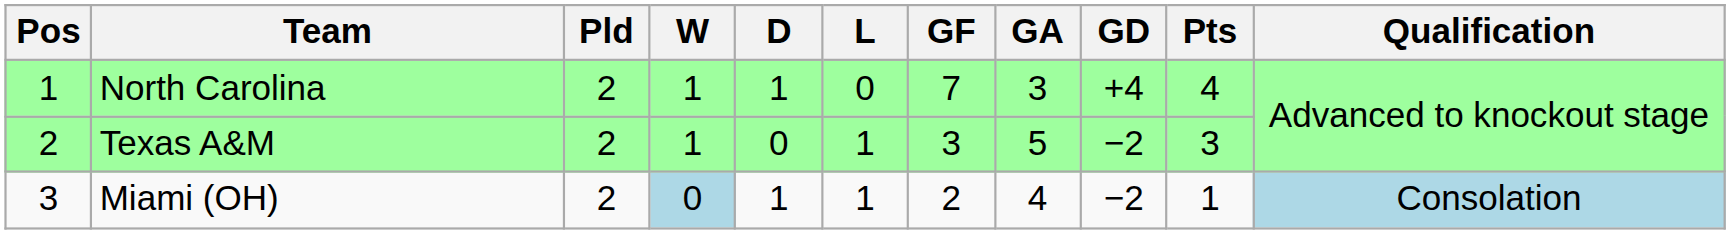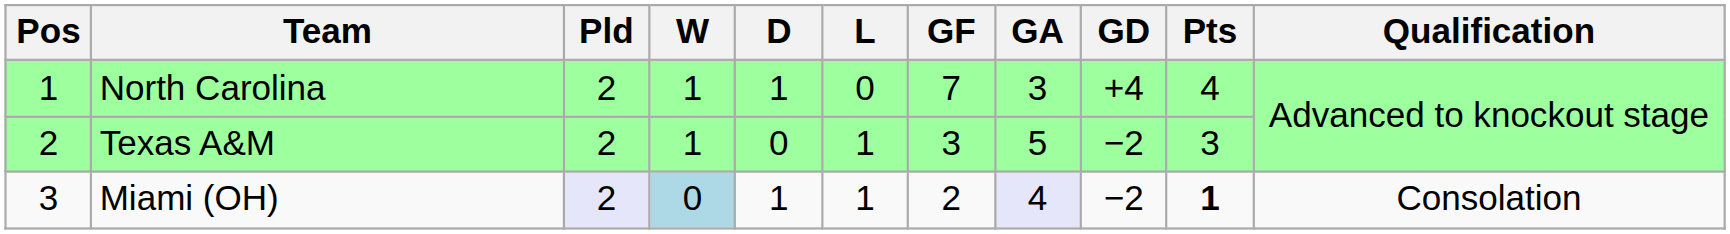(606, 198) no background -> (606, 198) lavender background
(1038, 198) no background -> (1038, 198) lavender background
(1210, 198) normal -> (1210, 198) bold
(1489, 198) lightblue background -> (1489, 198) no background
